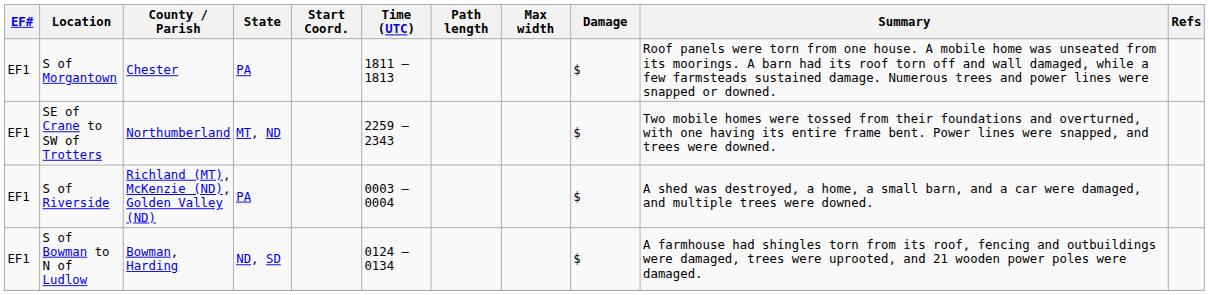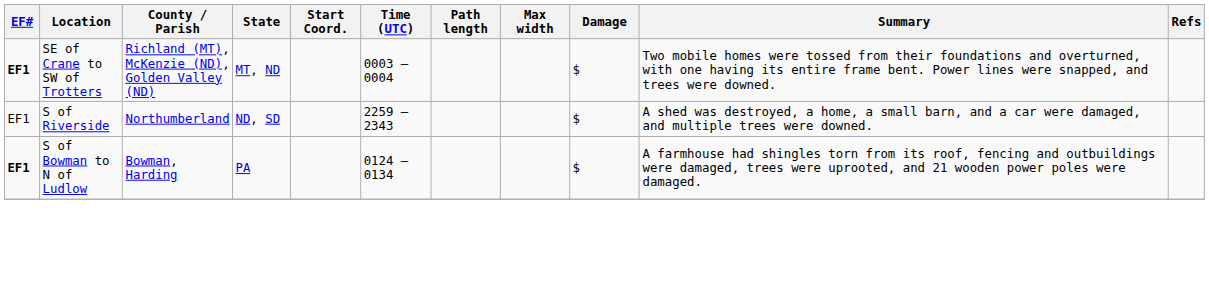- row: (80, 70)
(19, 133) normal -> (19, 70) bold
(178, 133) Northumberland -> (178, 70) Richland (MT), McKenzie (ND), Golden Valley (ND)
(387, 133) 2259 – 2343 -> (386, 70) 0003 – 0004
(178, 196) Richland (MT), McKenzie (ND), Golden Valley (ND) -> (178, 119) Northumberland
(244, 196) PA -> (258, 119) ND, SD
(387, 196) 0003 – 0004 -> (386, 119) 2259 – 2343
(19, 259) normal -> (19, 168) bold
(259, 259) ND, SD -> (243, 168) PA
